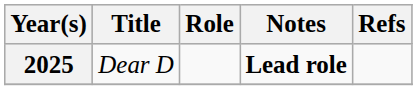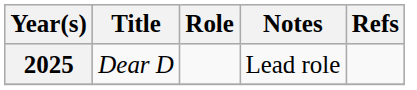(296, 63) bold -> (293, 63) normal
